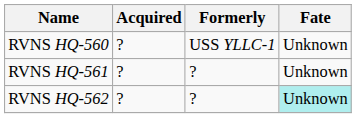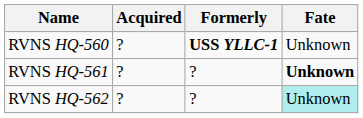(232, 45) normal -> (234, 45) bold
(315, 72) normal -> (320, 72) bold
